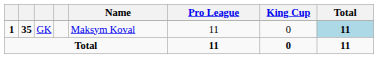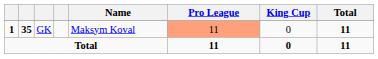(214, 29) no background -> (214, 29) lightsalmon background
(345, 29) lightblue background -> (345, 29) no background
